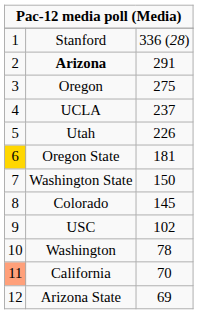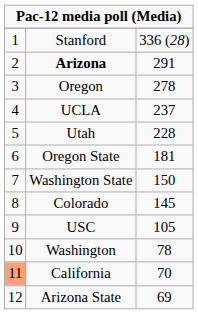(164, 86) 275 -> (164, 86) 278
(164, 133) 226 -> (164, 133) 228
(15, 156) gold background -> (15, 156) no background
(164, 226) 102 -> (164, 226) 105
